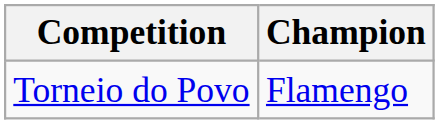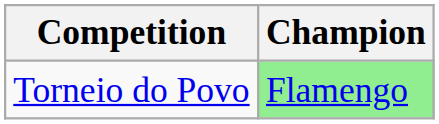(337, 88) no background -> (337, 88) lightgreen background
